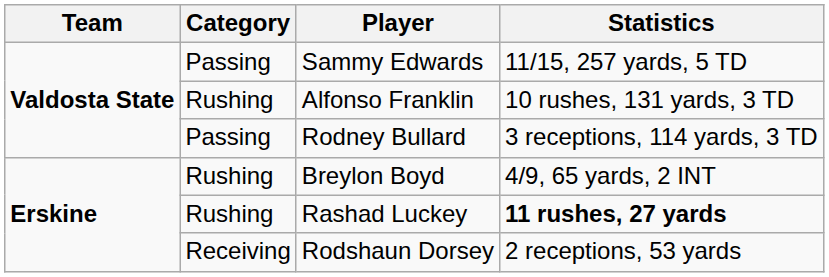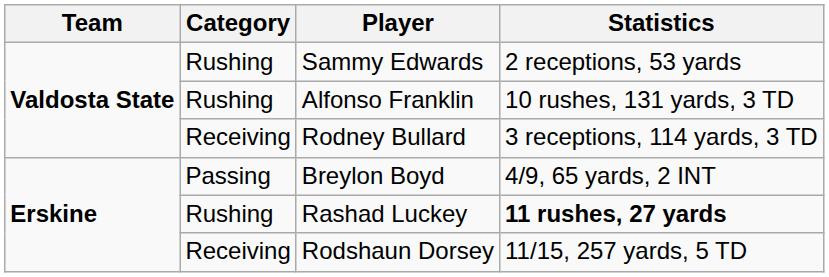(228, 61) Passing -> (229, 61) Rushing
(626, 61) 11/15, 257 yards, 5 TD -> (623, 61) 2 receptions, 53 yards
(228, 137) Passing -> (238, 137) Receiving
(229, 175) Rushing -> (228, 175) Passing
(623, 251) 2 receptions, 53 yards -> (626, 251) 11/15, 257 yards, 5 TD
